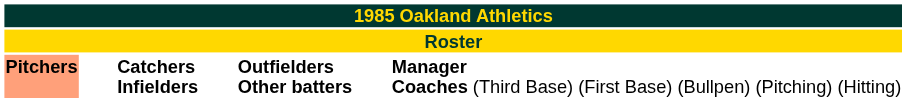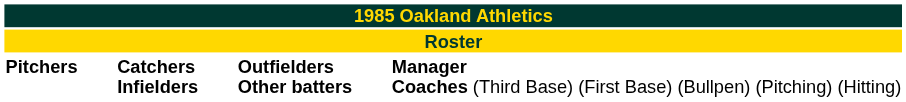(42, 66) lightsalmon background -> (42, 66) no background
